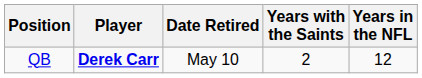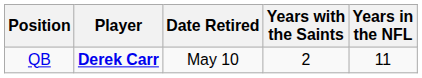(383, 60) 12 -> (383, 60) 11
